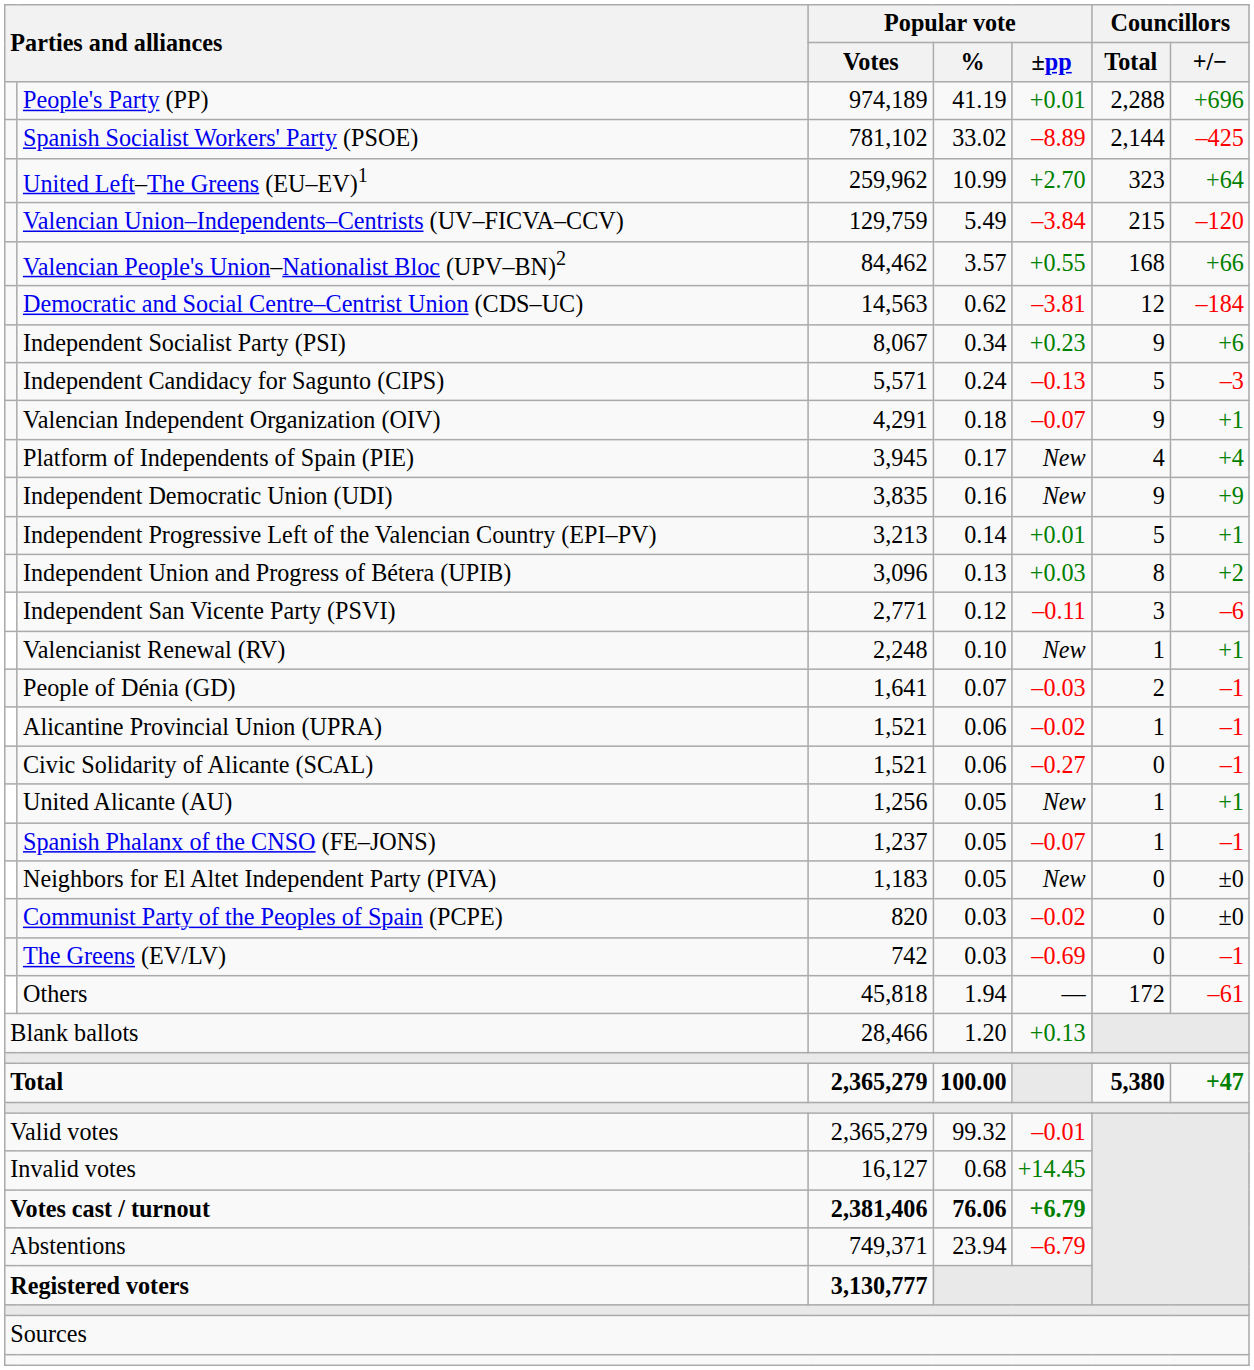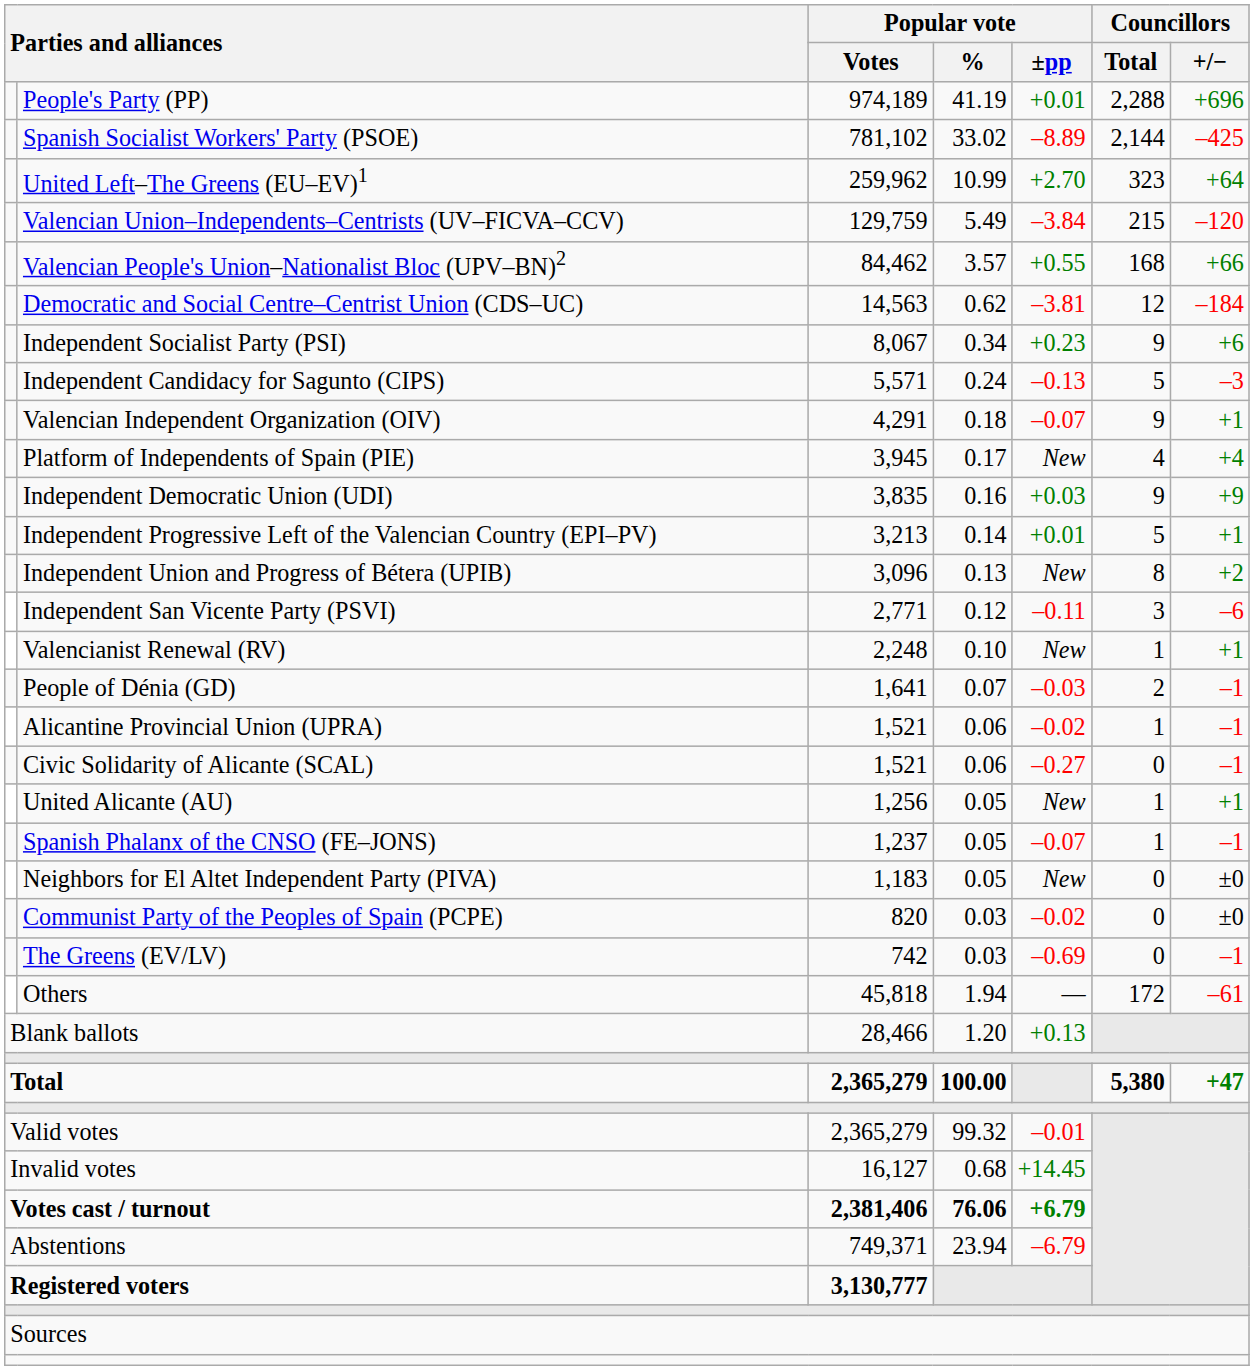(1064, 496) New -> (1058, 496) +0.03
(1058, 573) +0.03 -> (1064, 573) New
